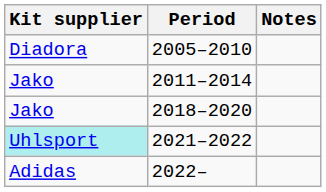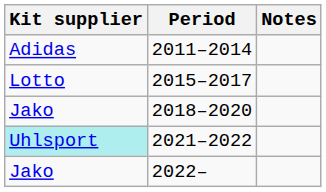- row: (202, 50)
(31, 80) Jako -> (43, 50) Adidas
+ row: (202, 80)
(43, 171) Adidas -> (31, 171) Jako
